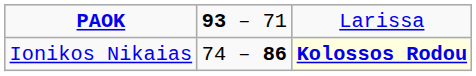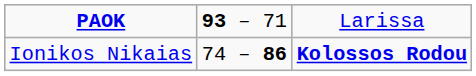(382, 54) lightyellow background -> (382, 54) no background
